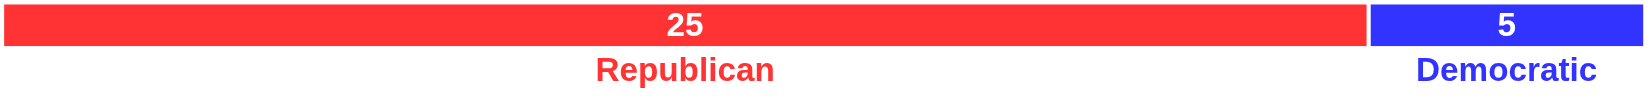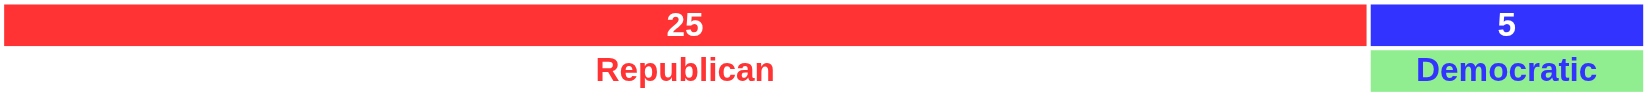(1507, 70) no background -> (1507, 70) lightgreen background
